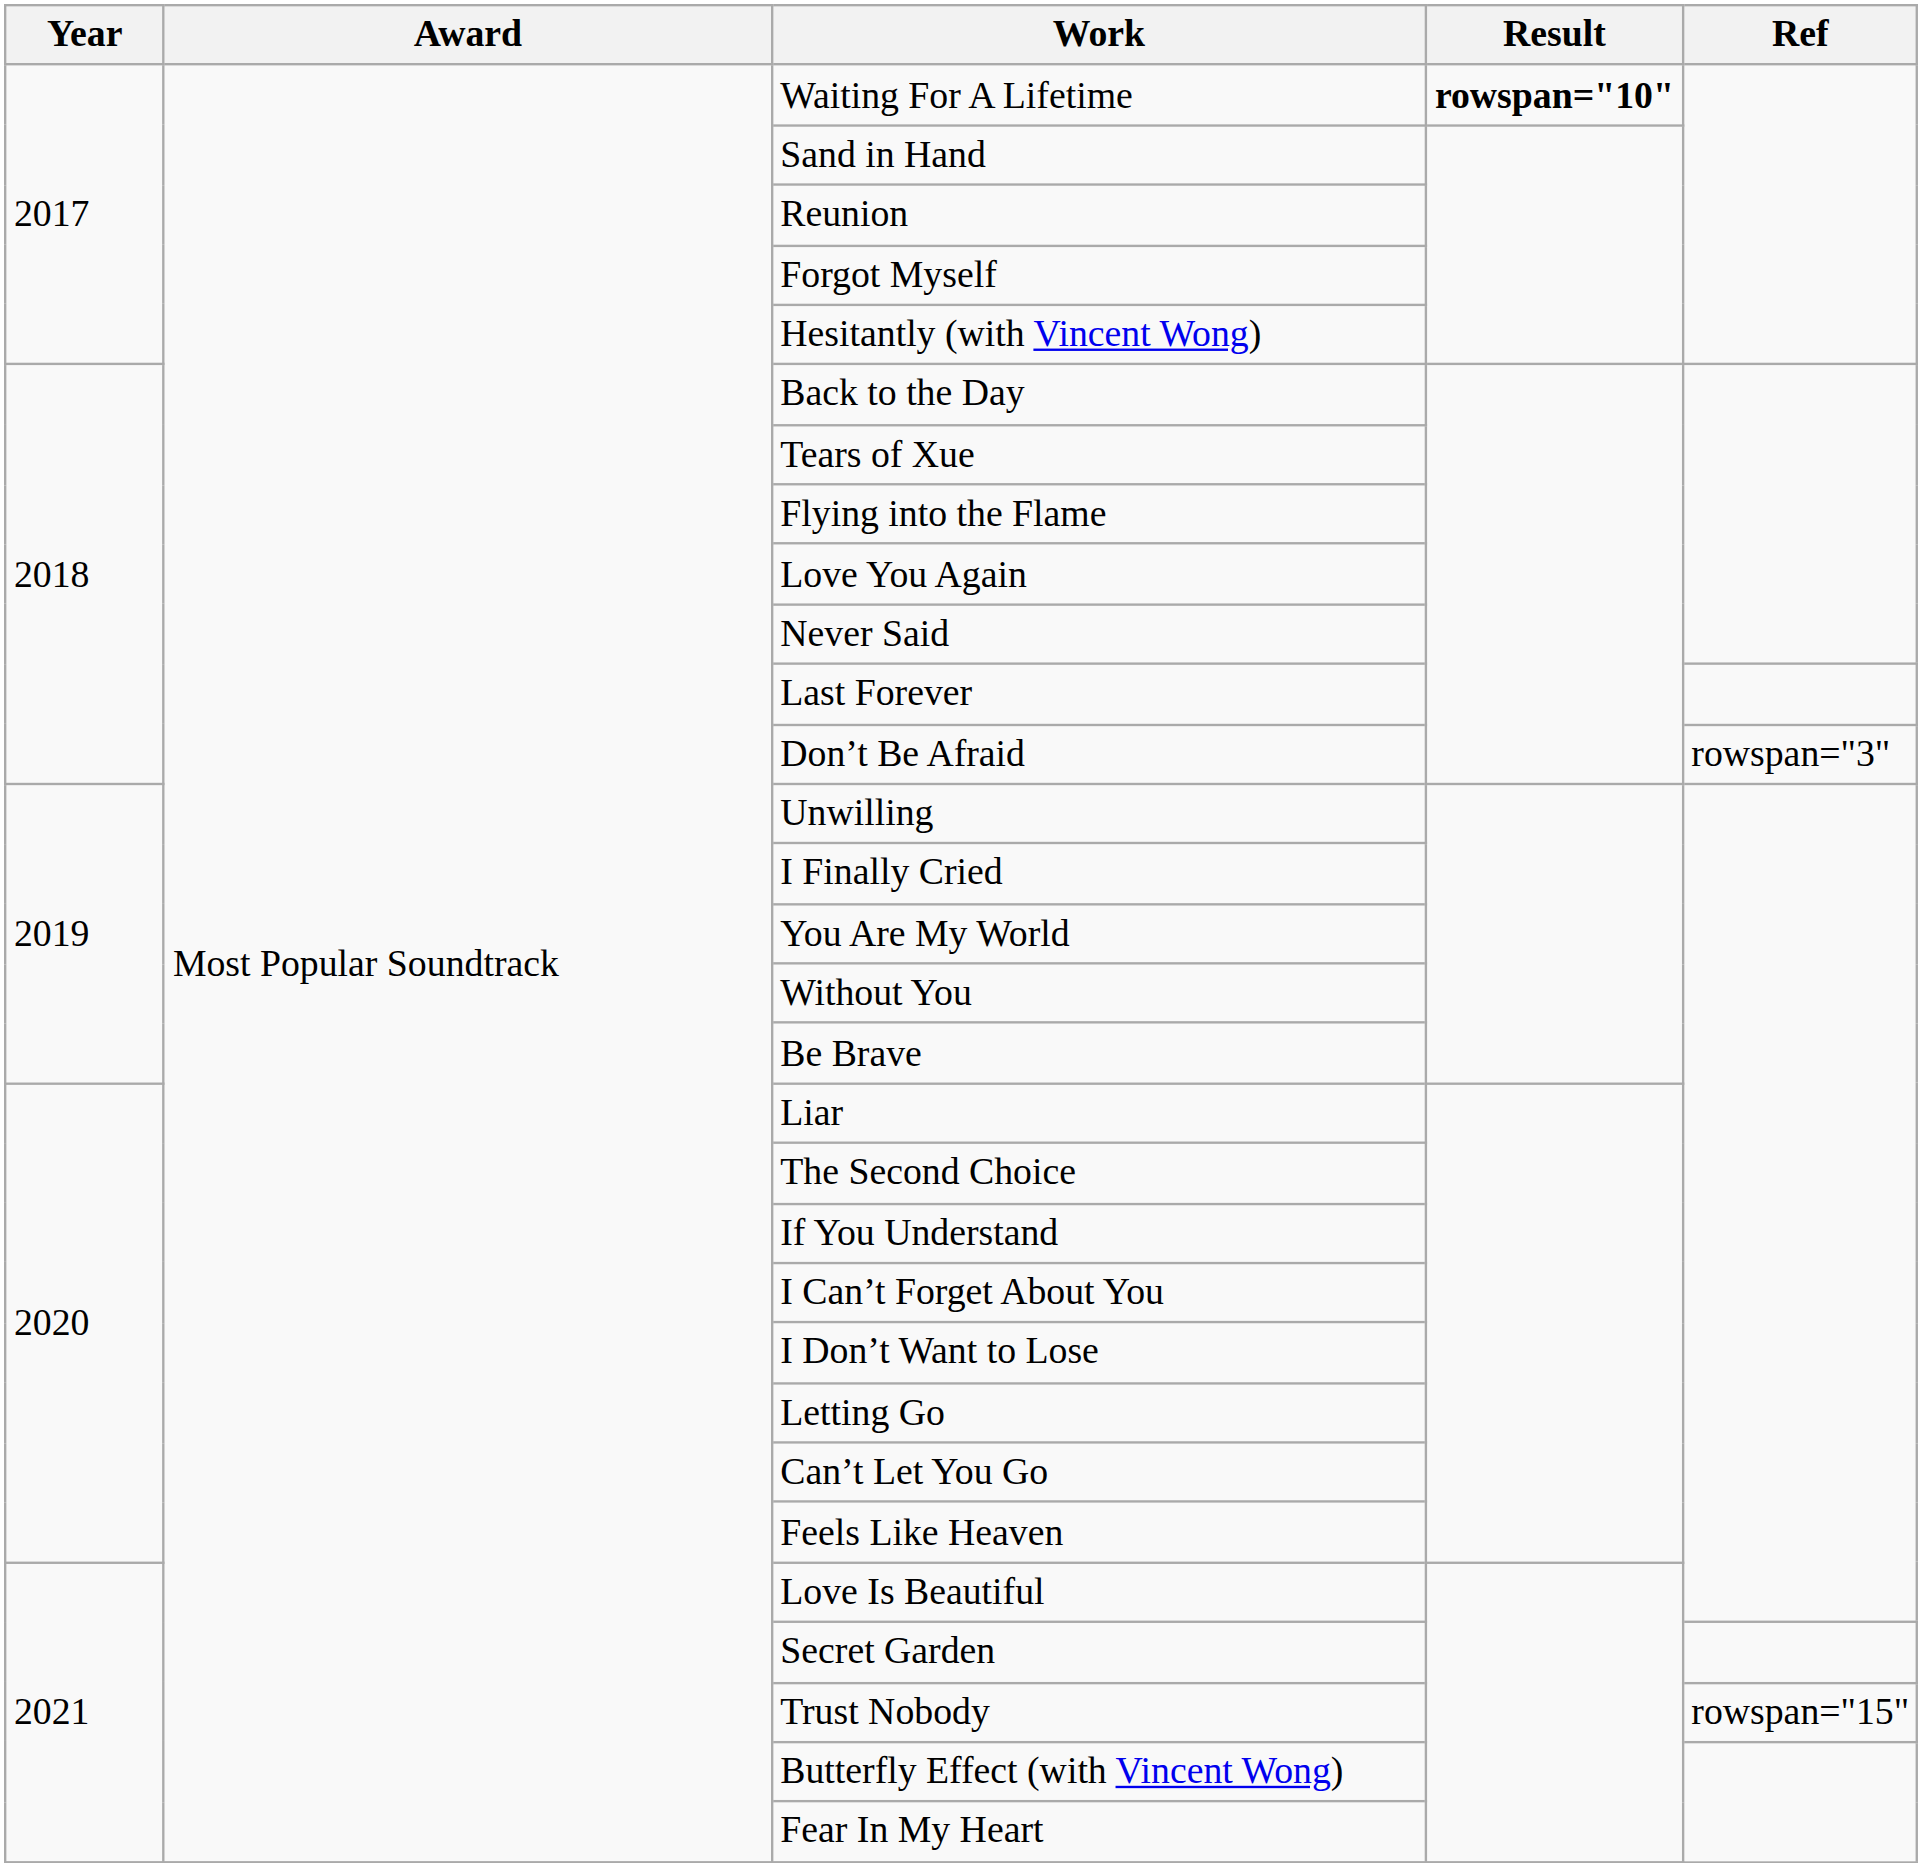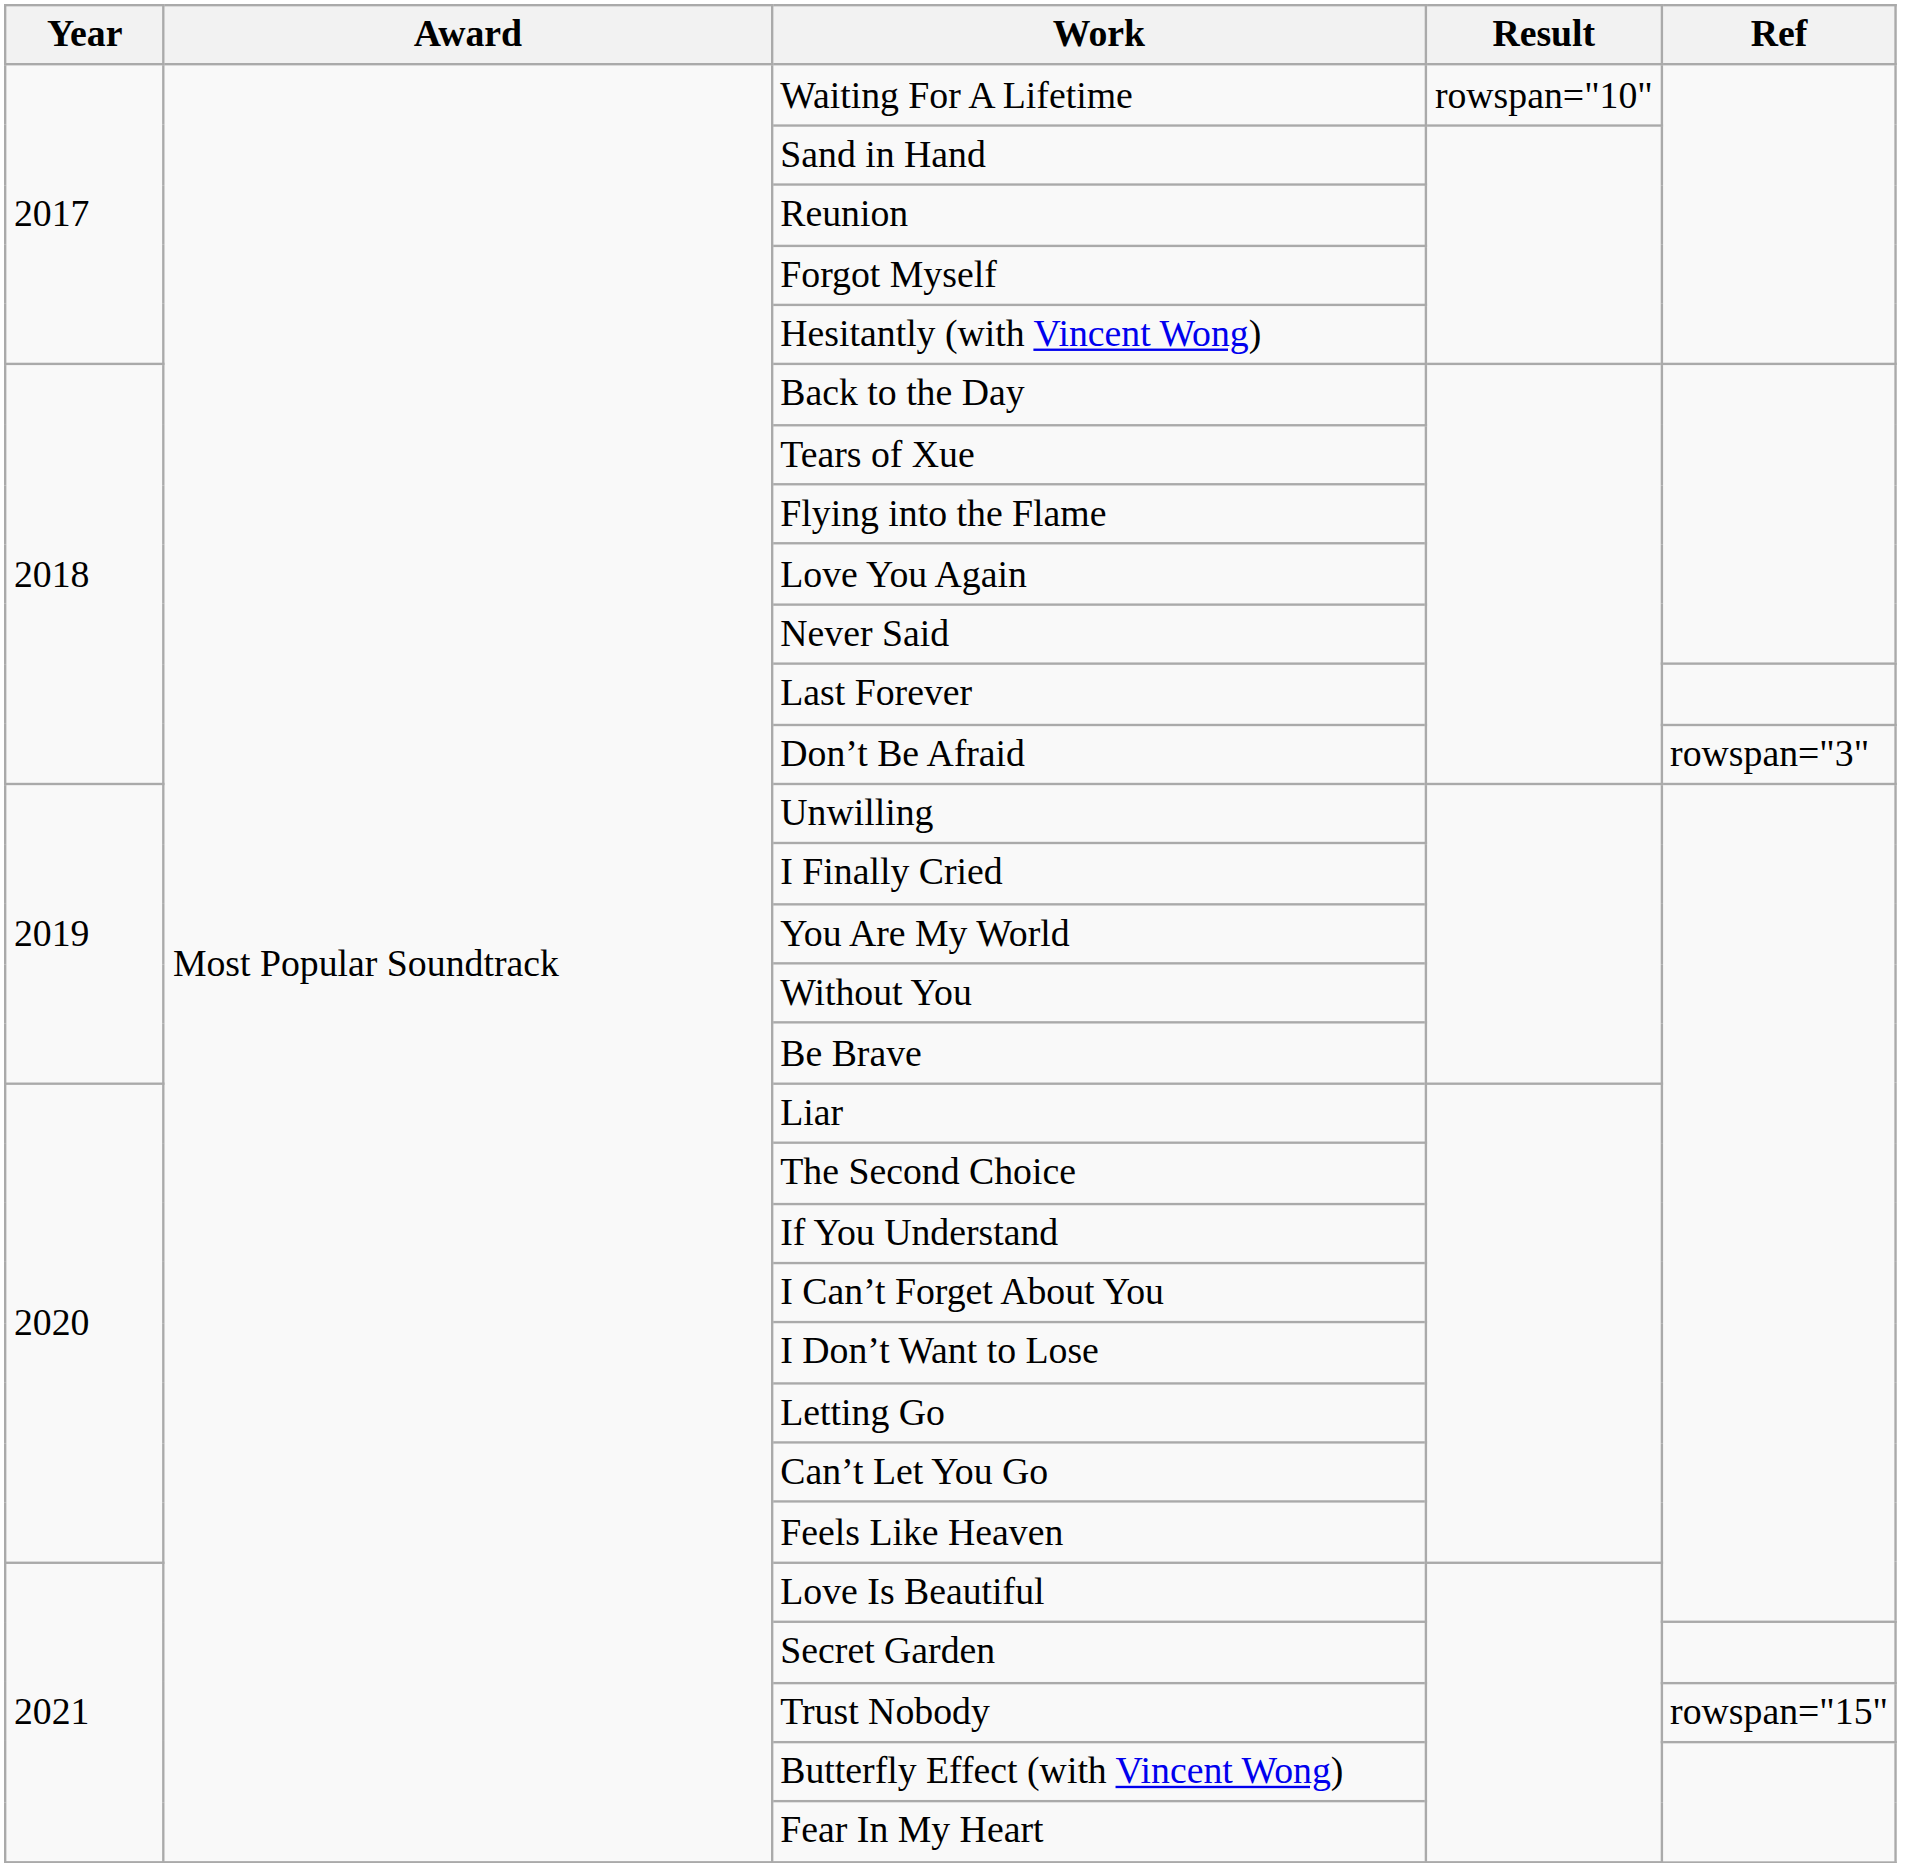(1554, 94) bold -> (1544, 94) normal
